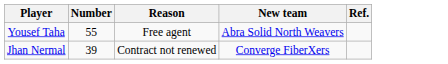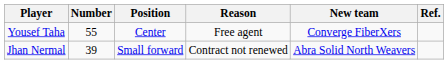+ column: (150, 13)
(283, 31) Abra Solid North Weavers -> (354, 31) Converge FiberXers
(283, 50) Converge FiberXers -> (354, 50) Abra Solid North Weavers
